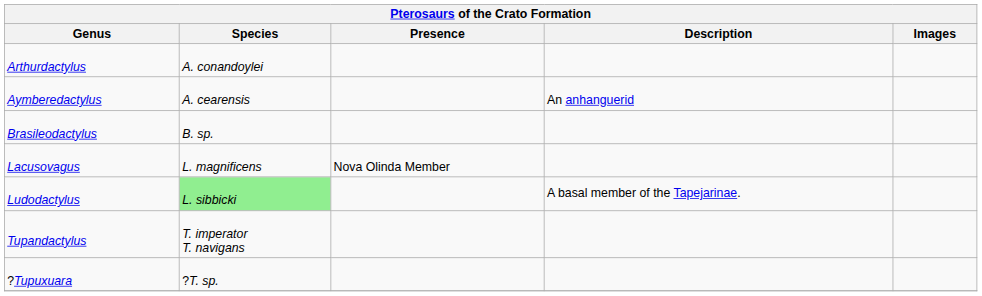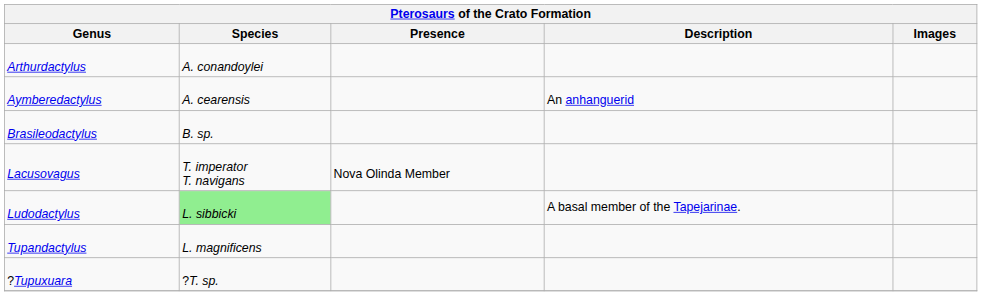(222, 167) L. magnificens -> (215, 174) T. imperator T. navigans
(215, 241) T. imperator T. navigans -> (222, 248) L. magnificens
